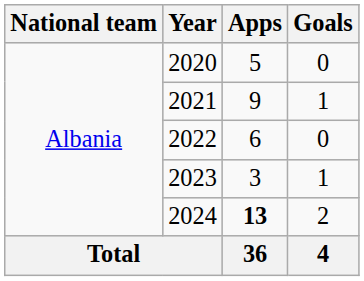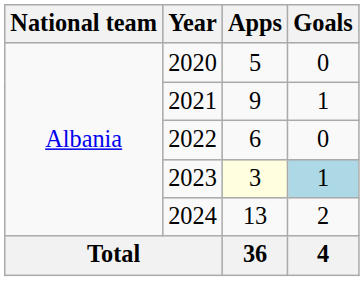(255, 178) no background -> (255, 178) lightyellow background
(323, 178) no background -> (323, 178) lightblue background
(255, 216) bold -> (255, 216) normal
